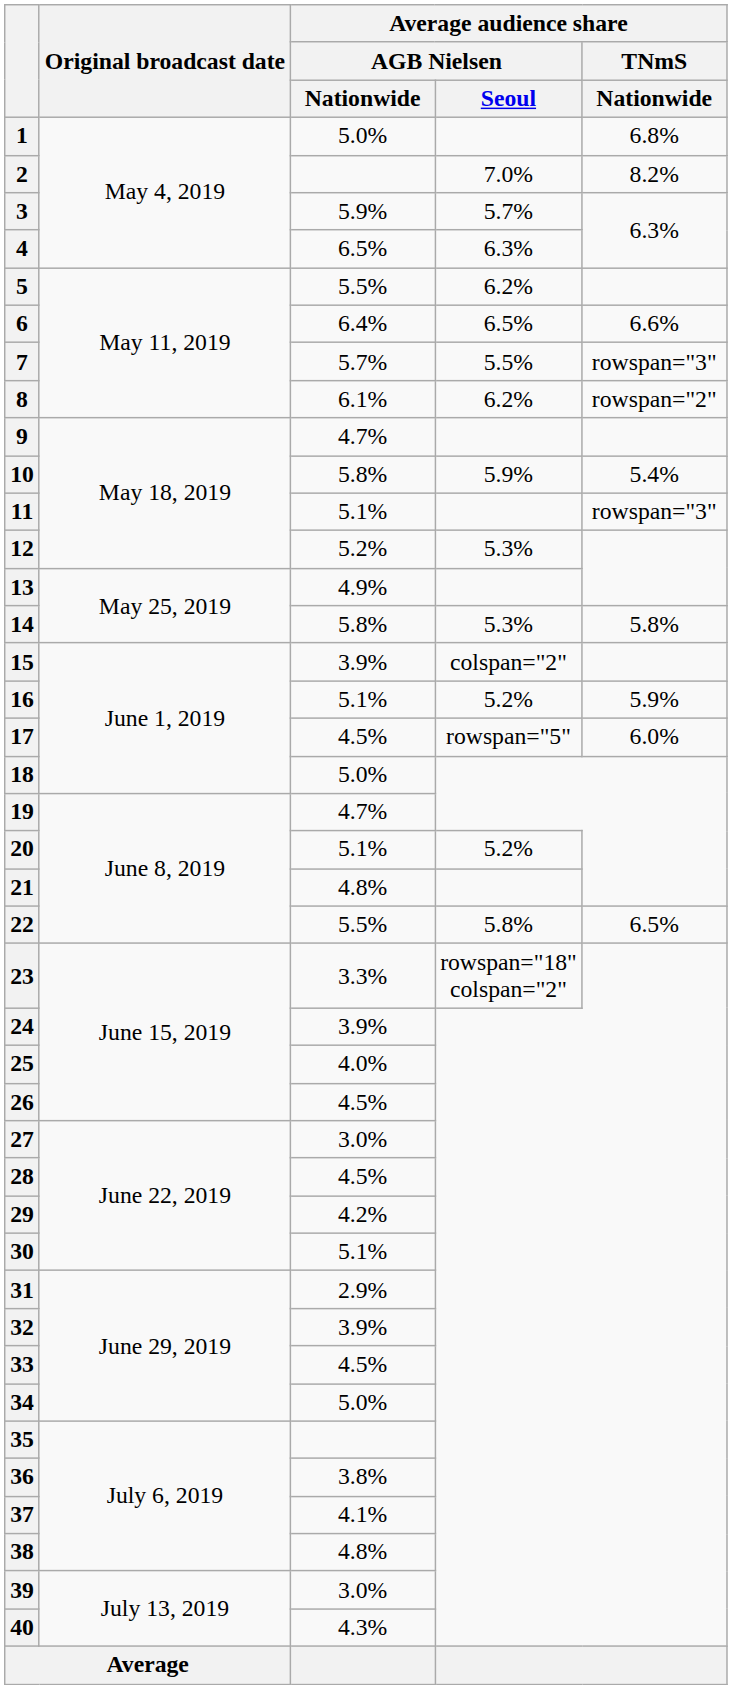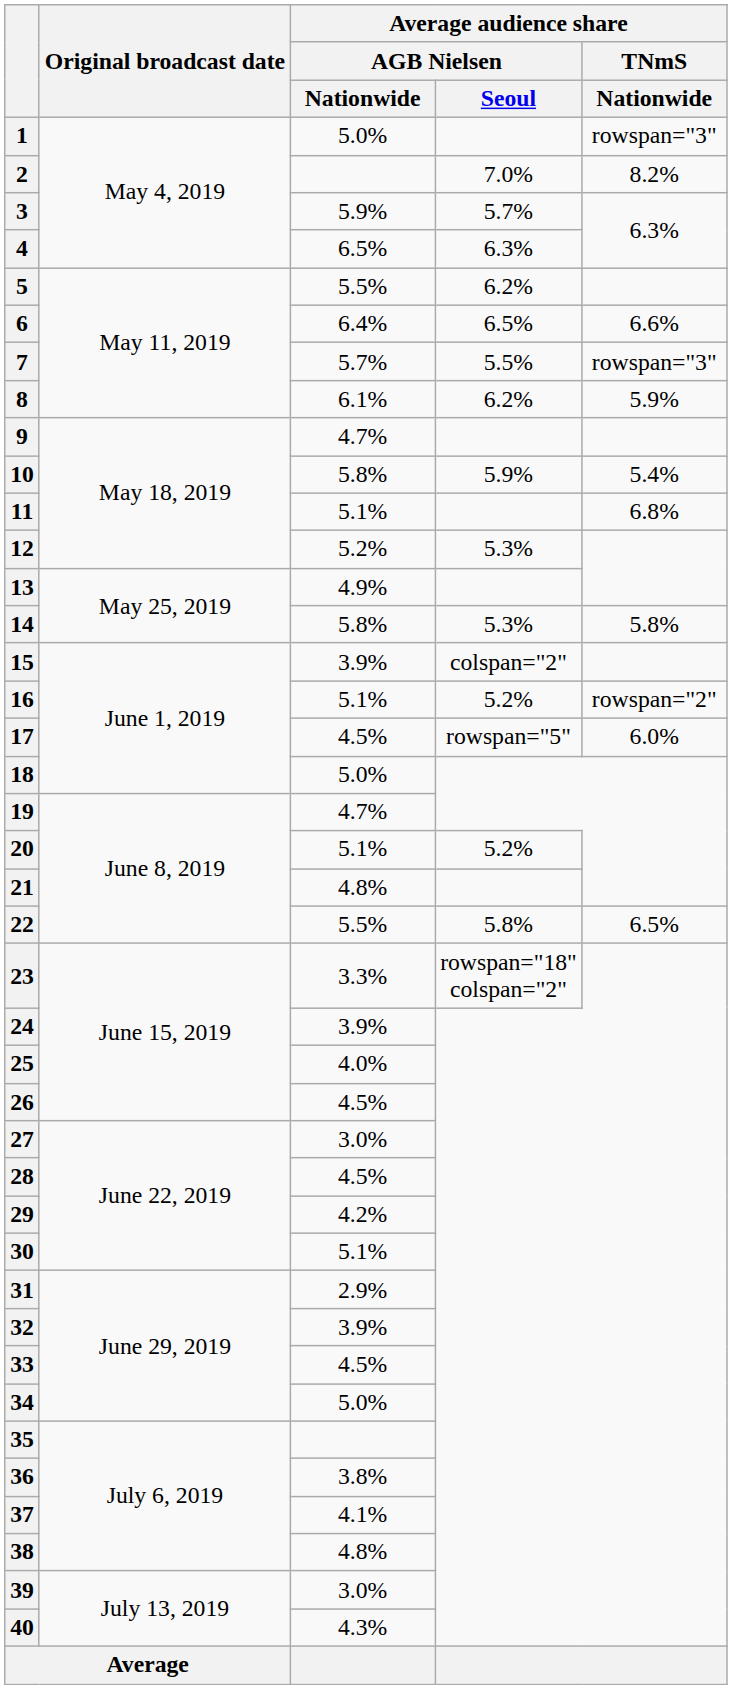(654, 135) 6.8% -> (654, 135) rowspan="3"
(654, 398) rowspan="2" -> (654, 398) 5.9%
(654, 511) rowspan="3" -> (654, 511) 6.8%
(654, 699) 5.9% -> (654, 699) rowspan="2"
